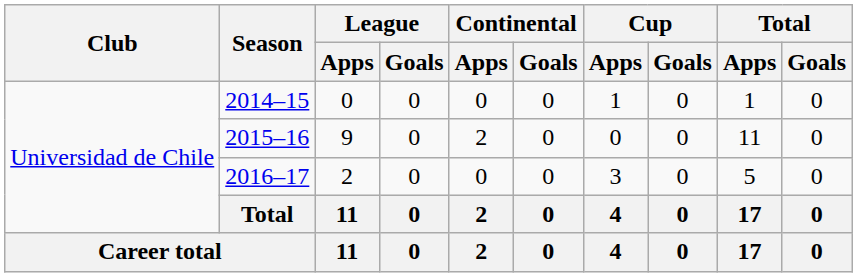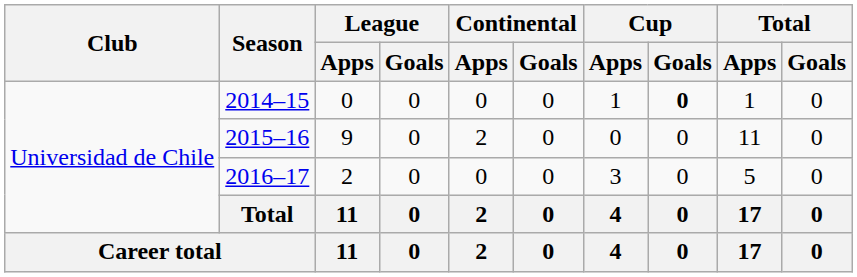(682, 99) normal -> (682, 99) bold
